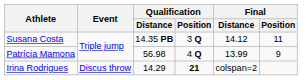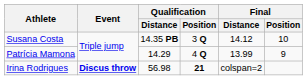(278, 40) 11 -> (283, 40) 10
(154, 54) 56.98 -> (159, 54) 14.29
(105, 68) normal -> (108, 68) bold
(154, 68) 14.29 -> (159, 68) 56.98
